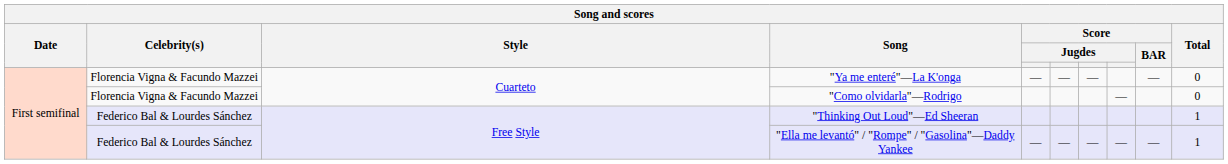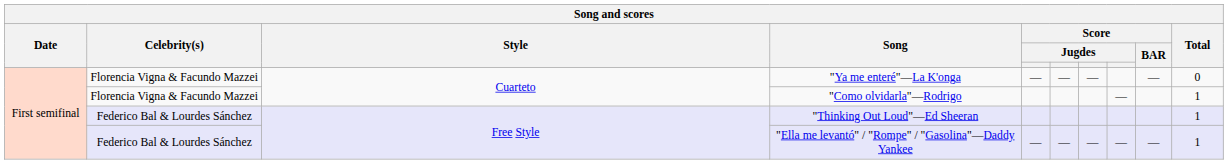(1197, 96) 0 -> (1197, 96) 1
